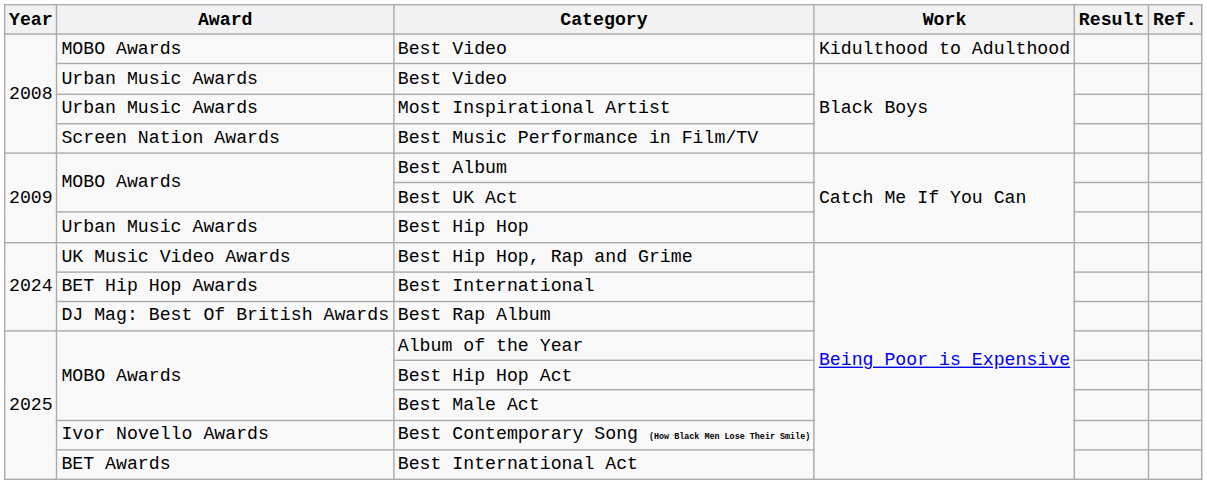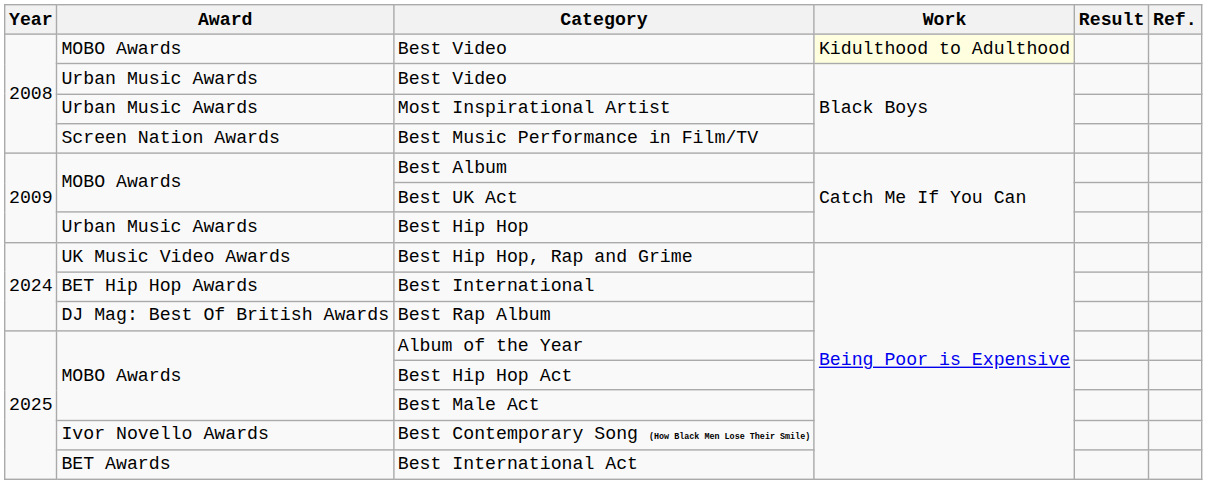(945, 49) no background -> (945, 49) lightyellow background
